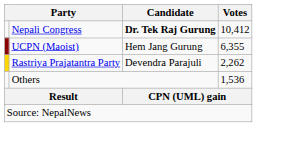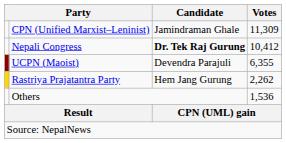+ row: (81, 29)
(164, 46) Hem Jang Gurung -> (193, 63) Devendra Parajuli
(163, 63) Devendra Parajuli -> (193, 79) Hem Jang Gurung
